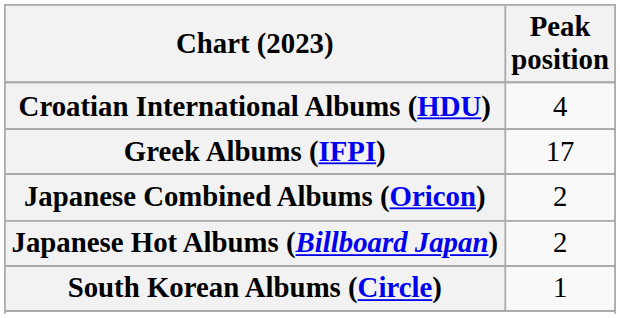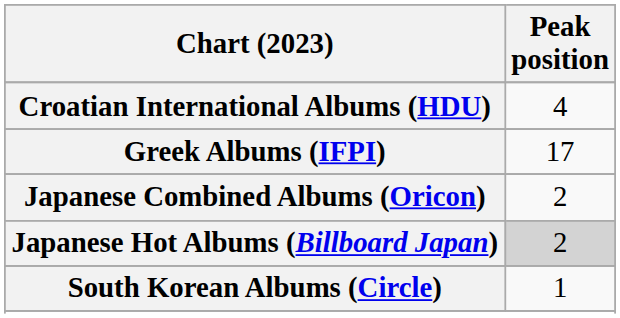(560, 242) no background -> (560, 242) lightgrey background
